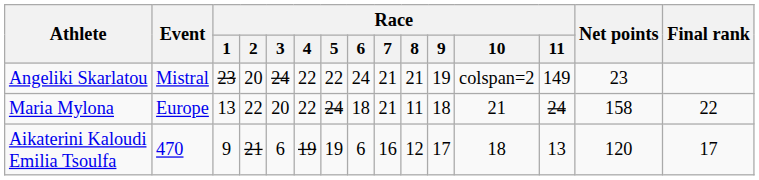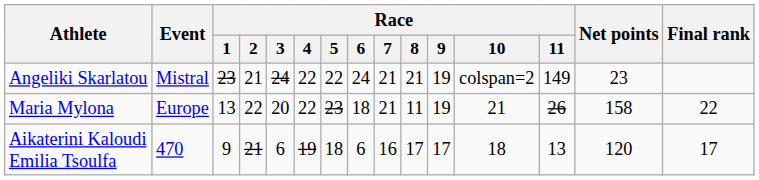(253, 78) 20 -> (253, 78) 21
(334, 108) 24 -> (334, 108) 23
(441, 108) 18 -> (441, 108) 19
(557, 108) 24 -> (557, 108) 26
(334, 149) 19 -> (334, 149) 18
(415, 149) 12 -> (415, 149) 17
